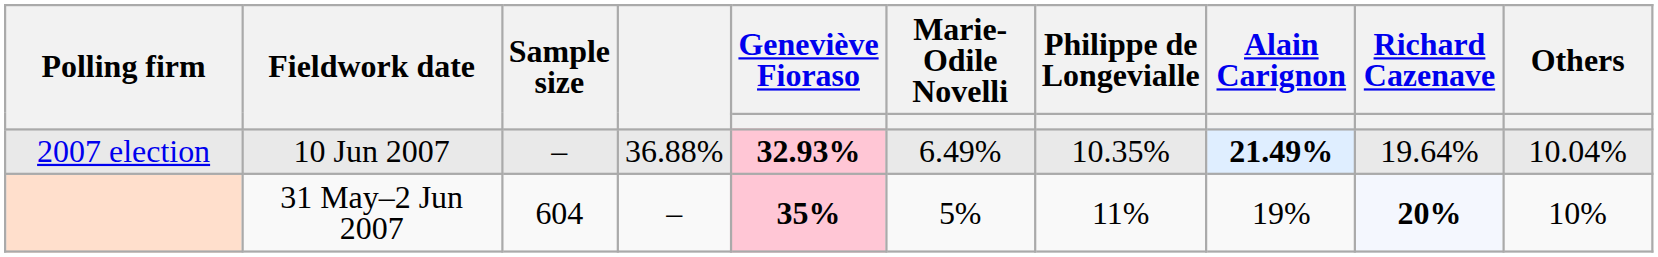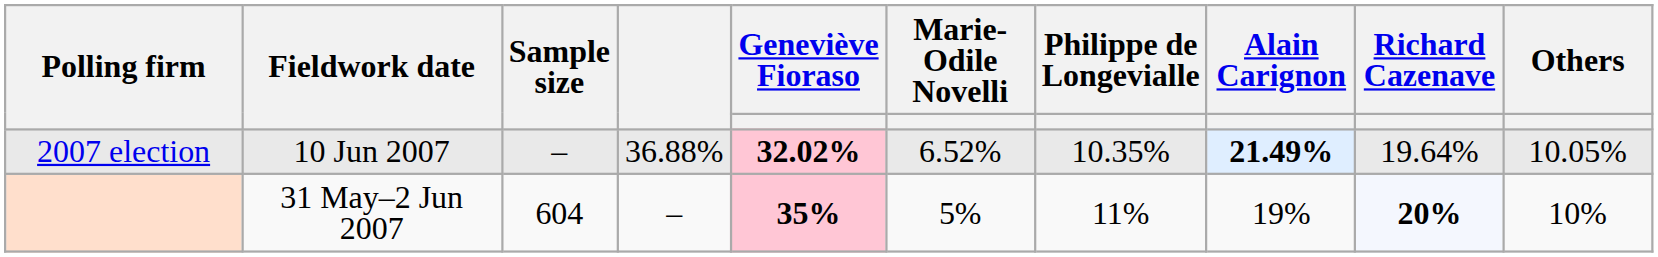(809, 152) 32.93% -> (809, 152) 32.02%
(960, 152) 6.49% -> (960, 152) 6.52%
(1578, 152) 10.04% -> (1578, 152) 10.05%
